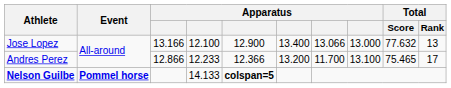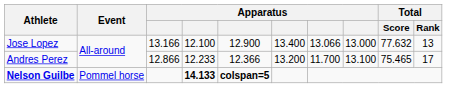(114, 76) bold -> (112, 76) normal
(204, 76) normal -> (200, 76) bold
